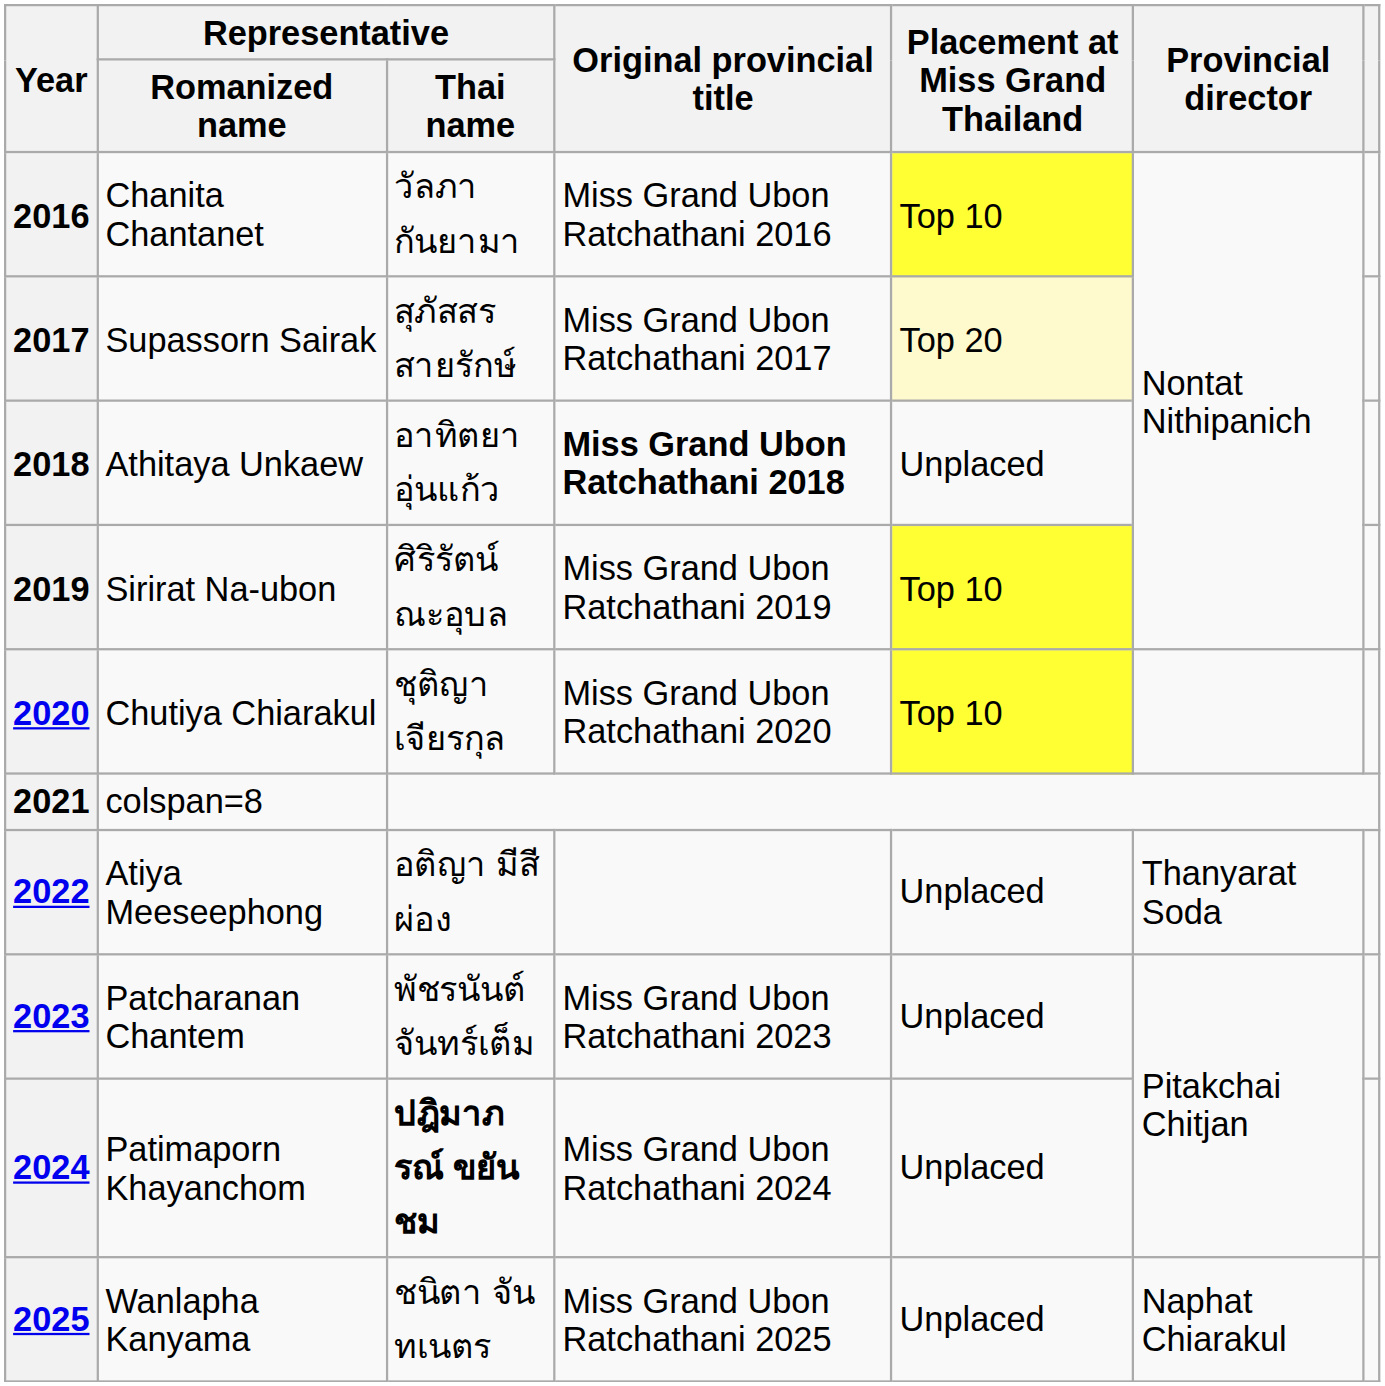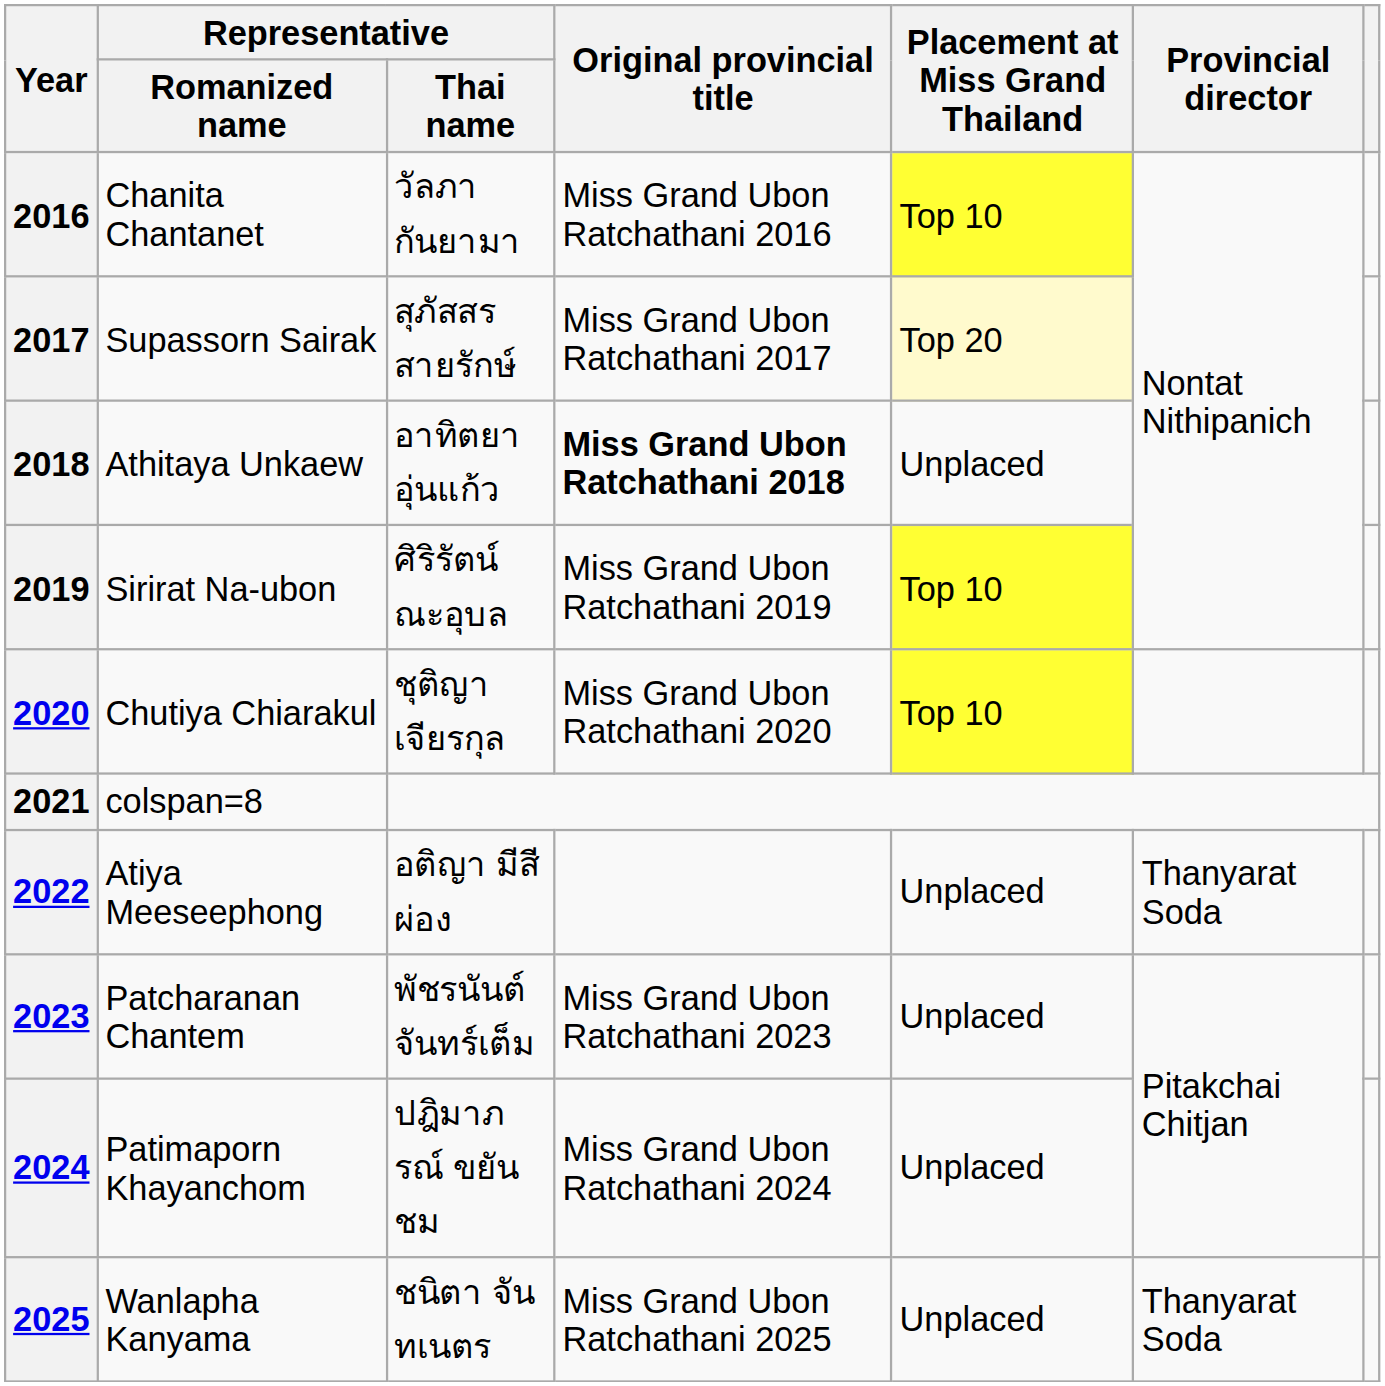(457, 1166) bold -> (457, 1166) normal
(1214, 1319) Naphat Chiarakul -> (1219, 1319) Thanyarat Soda
